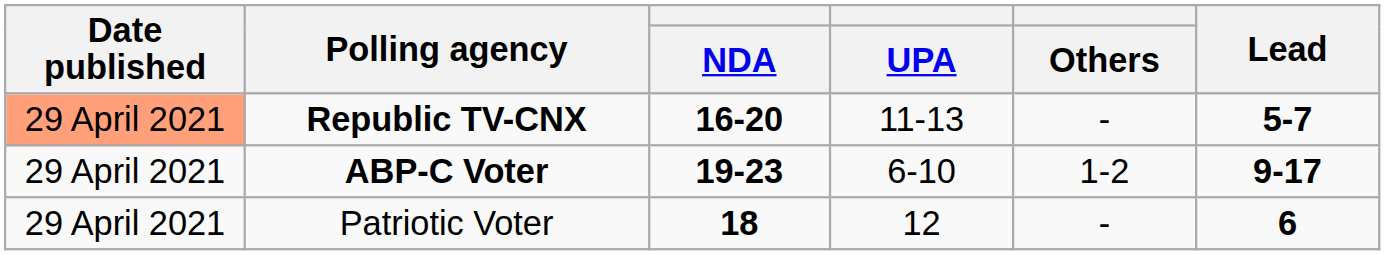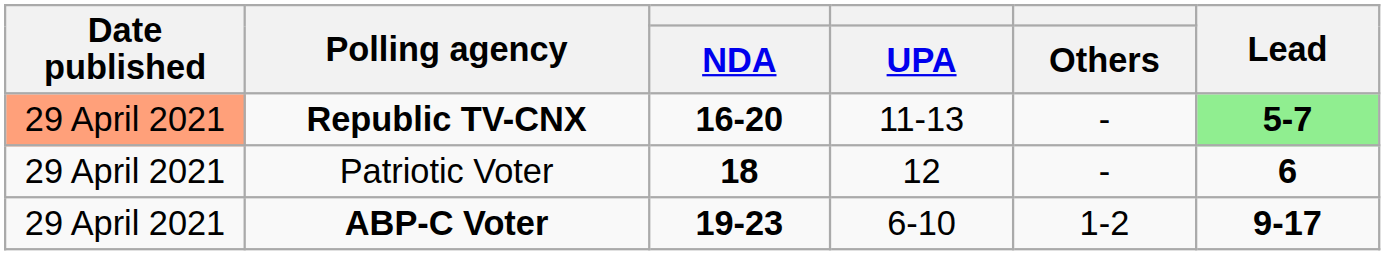(1287, 119) no background -> (1287, 119) lightgreen background
rows swapped: (447, 223) <-> (447, 171)
